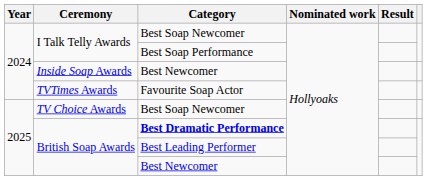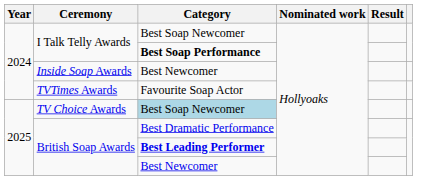(197, 52) normal -> (200, 52) bold
(192, 109) no background -> (192, 109) lightblue background
(212, 128) bold -> (207, 128) normal
(198, 147) normal -> (202, 147) bold
